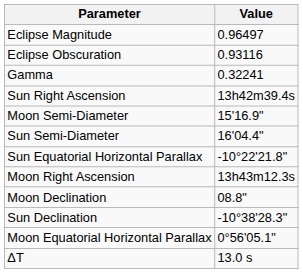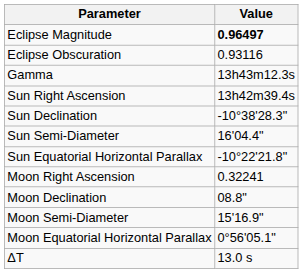(241, 34) normal -> (241, 34) bold
(241, 75) 0.32241 -> (256, 75) 13h43m12.3s
rows swapped: (52, 217) <-> (68, 116)
(256, 177) 13h43m12.3s -> (241, 177) 0.32241
